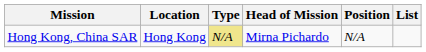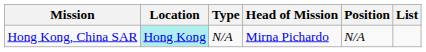(175, 36) no background -> (175, 36) paleturquoise background
(222, 36) khaki background -> (222, 36) no background
